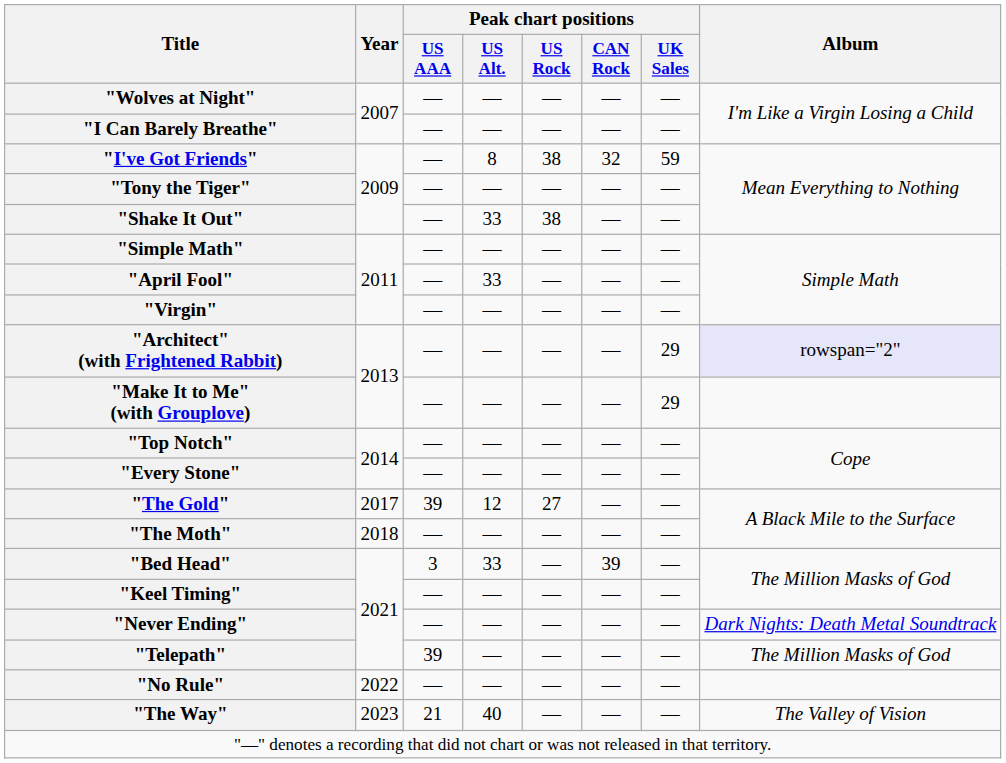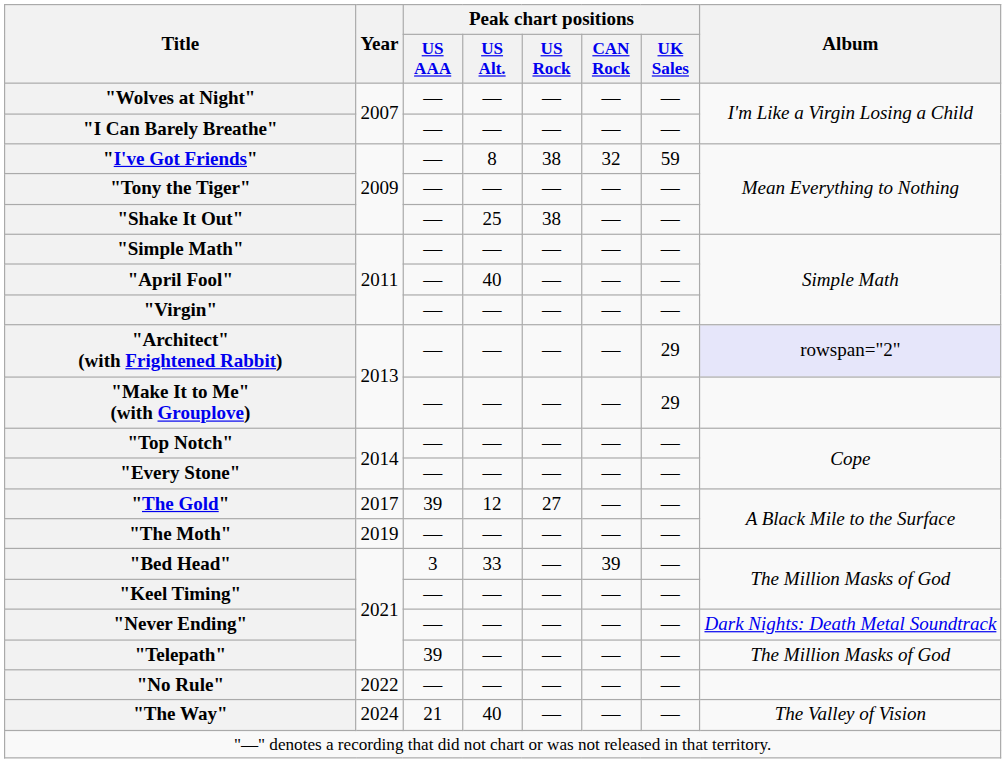(492, 219) 33 -> (492, 219) 25
(492, 279) 33 -> (492, 279) 40
(380, 533) 2018 -> (380, 533) 2019
(380, 714) 2023 -> (380, 714) 2024
